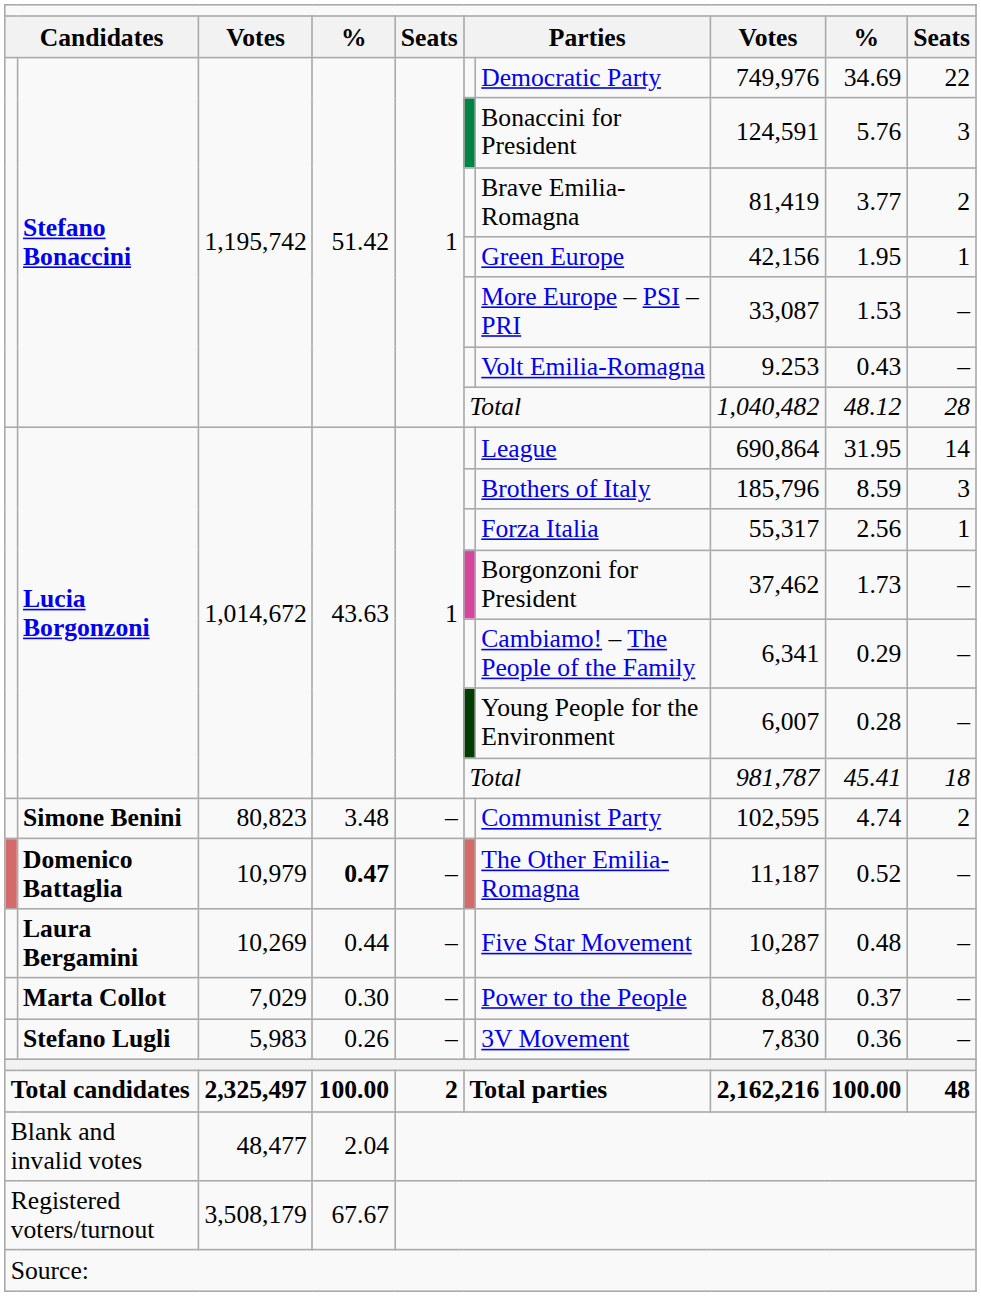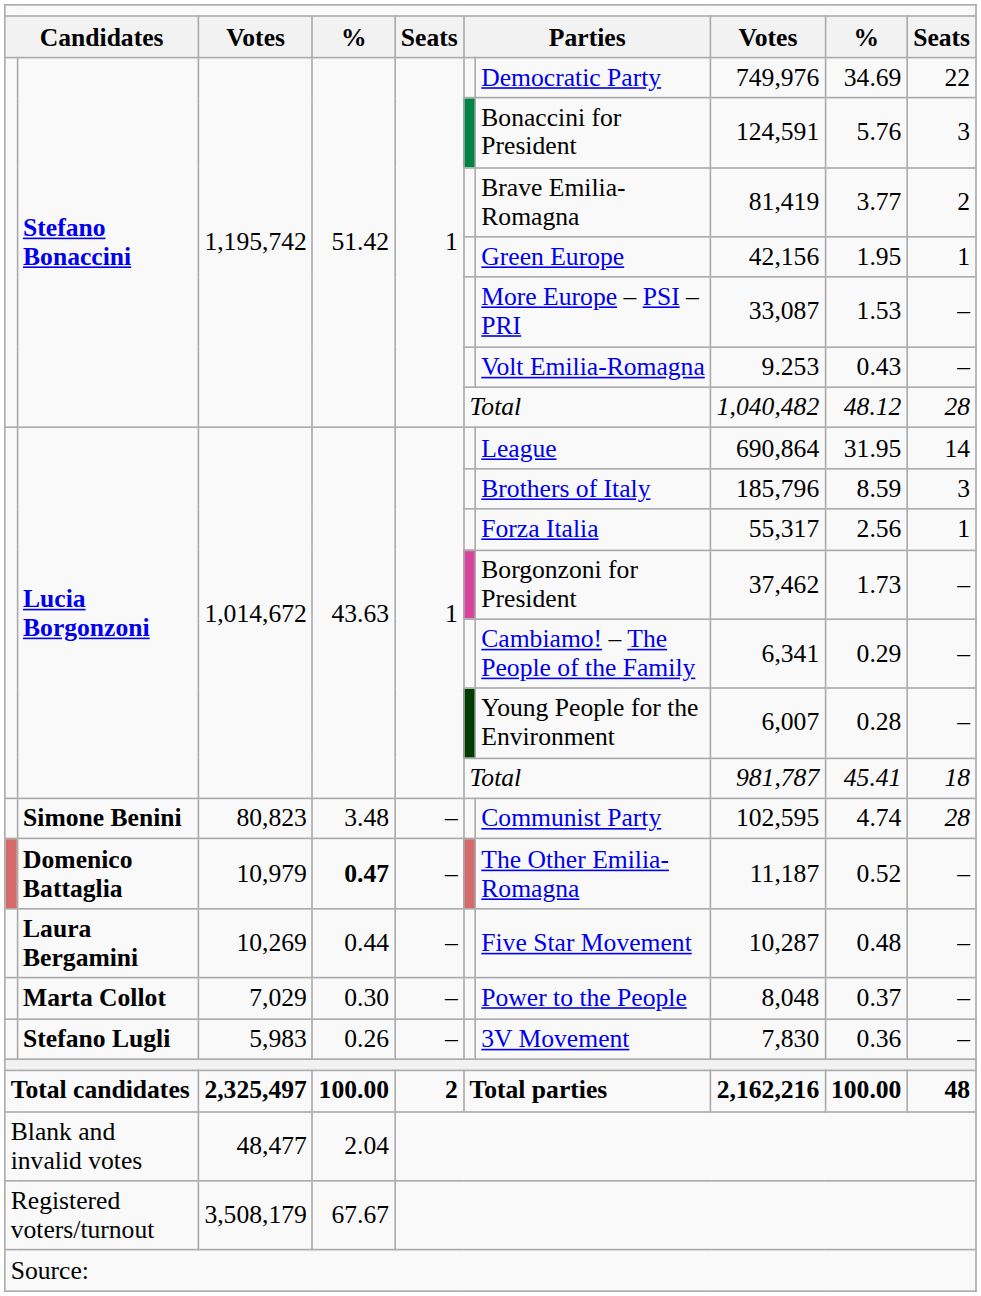(964, 818) 2 -> (957, 818) 28
